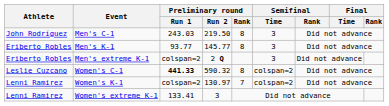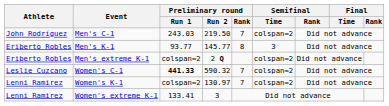(242, 34) 8 -> (242, 34) 7
(273, 34) 3 -> (273, 34) colspan=2
(273, 58) 3 -> (273, 58) colspan=2
(242, 70) 8 -> (242, 70) 7
